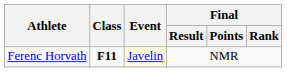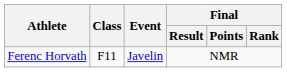(107, 57) bold -> (107, 57) normal
(145, 57) lightyellow background -> (145, 57) no background
